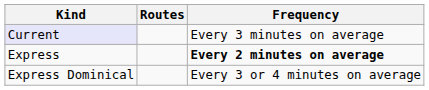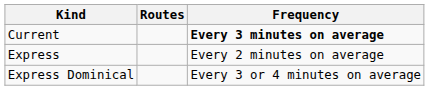(34, 35) lavender background -> (34, 35) no background
(287, 35) normal -> (287, 35) bold
(287, 55) bold -> (287, 55) normal
